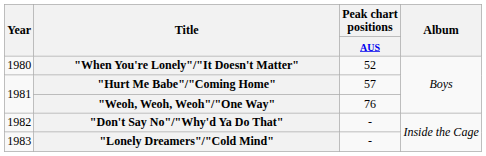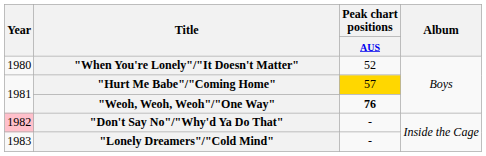(370, 84) no background -> (370, 84) gold background
(370, 103) normal -> (370, 103) bold
(19, 122) no background -> (19, 122) pink background
